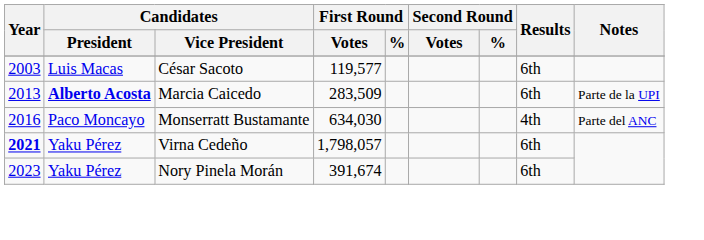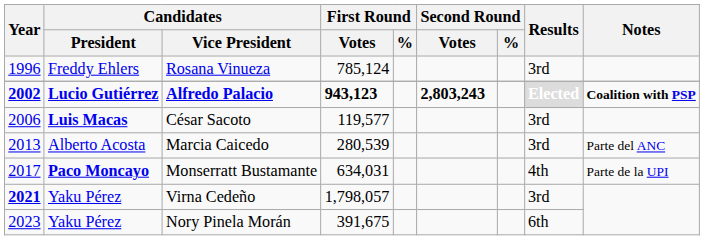+ row: (218, 68)
+ row: (219, 94)
(24, 68) 2003 -> (24, 119) 2006
(85, 68) normal -> (88, 119) bold
(531, 68) 6th -> (539, 119) 3rd
(99, 94) bold -> (97, 145) normal
(355, 94) 283,509 -> (363, 145) 280,539
(531, 94) 6th -> (539, 145) 3rd
(619, 95) Parte de la UPI -> (626, 146) Parte del ANC
(24, 119) 2016 -> (24, 171) 2017
(96, 119) normal -> (98, 171) bold
(355, 119) 634,030 -> (363, 171) 634,031
(617, 120) Parte del ANC -> (628, 172) Parte de la UPI
(531, 145) 6th -> (539, 196) 3rd
(355, 171) 391,674 -> (363, 222) 391,675
